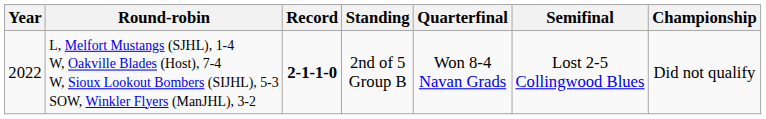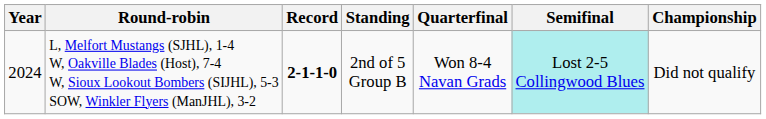(25, 72) 2022 -> (25, 72) 2024
(580, 72) no background -> (580, 72) paleturquoise background
